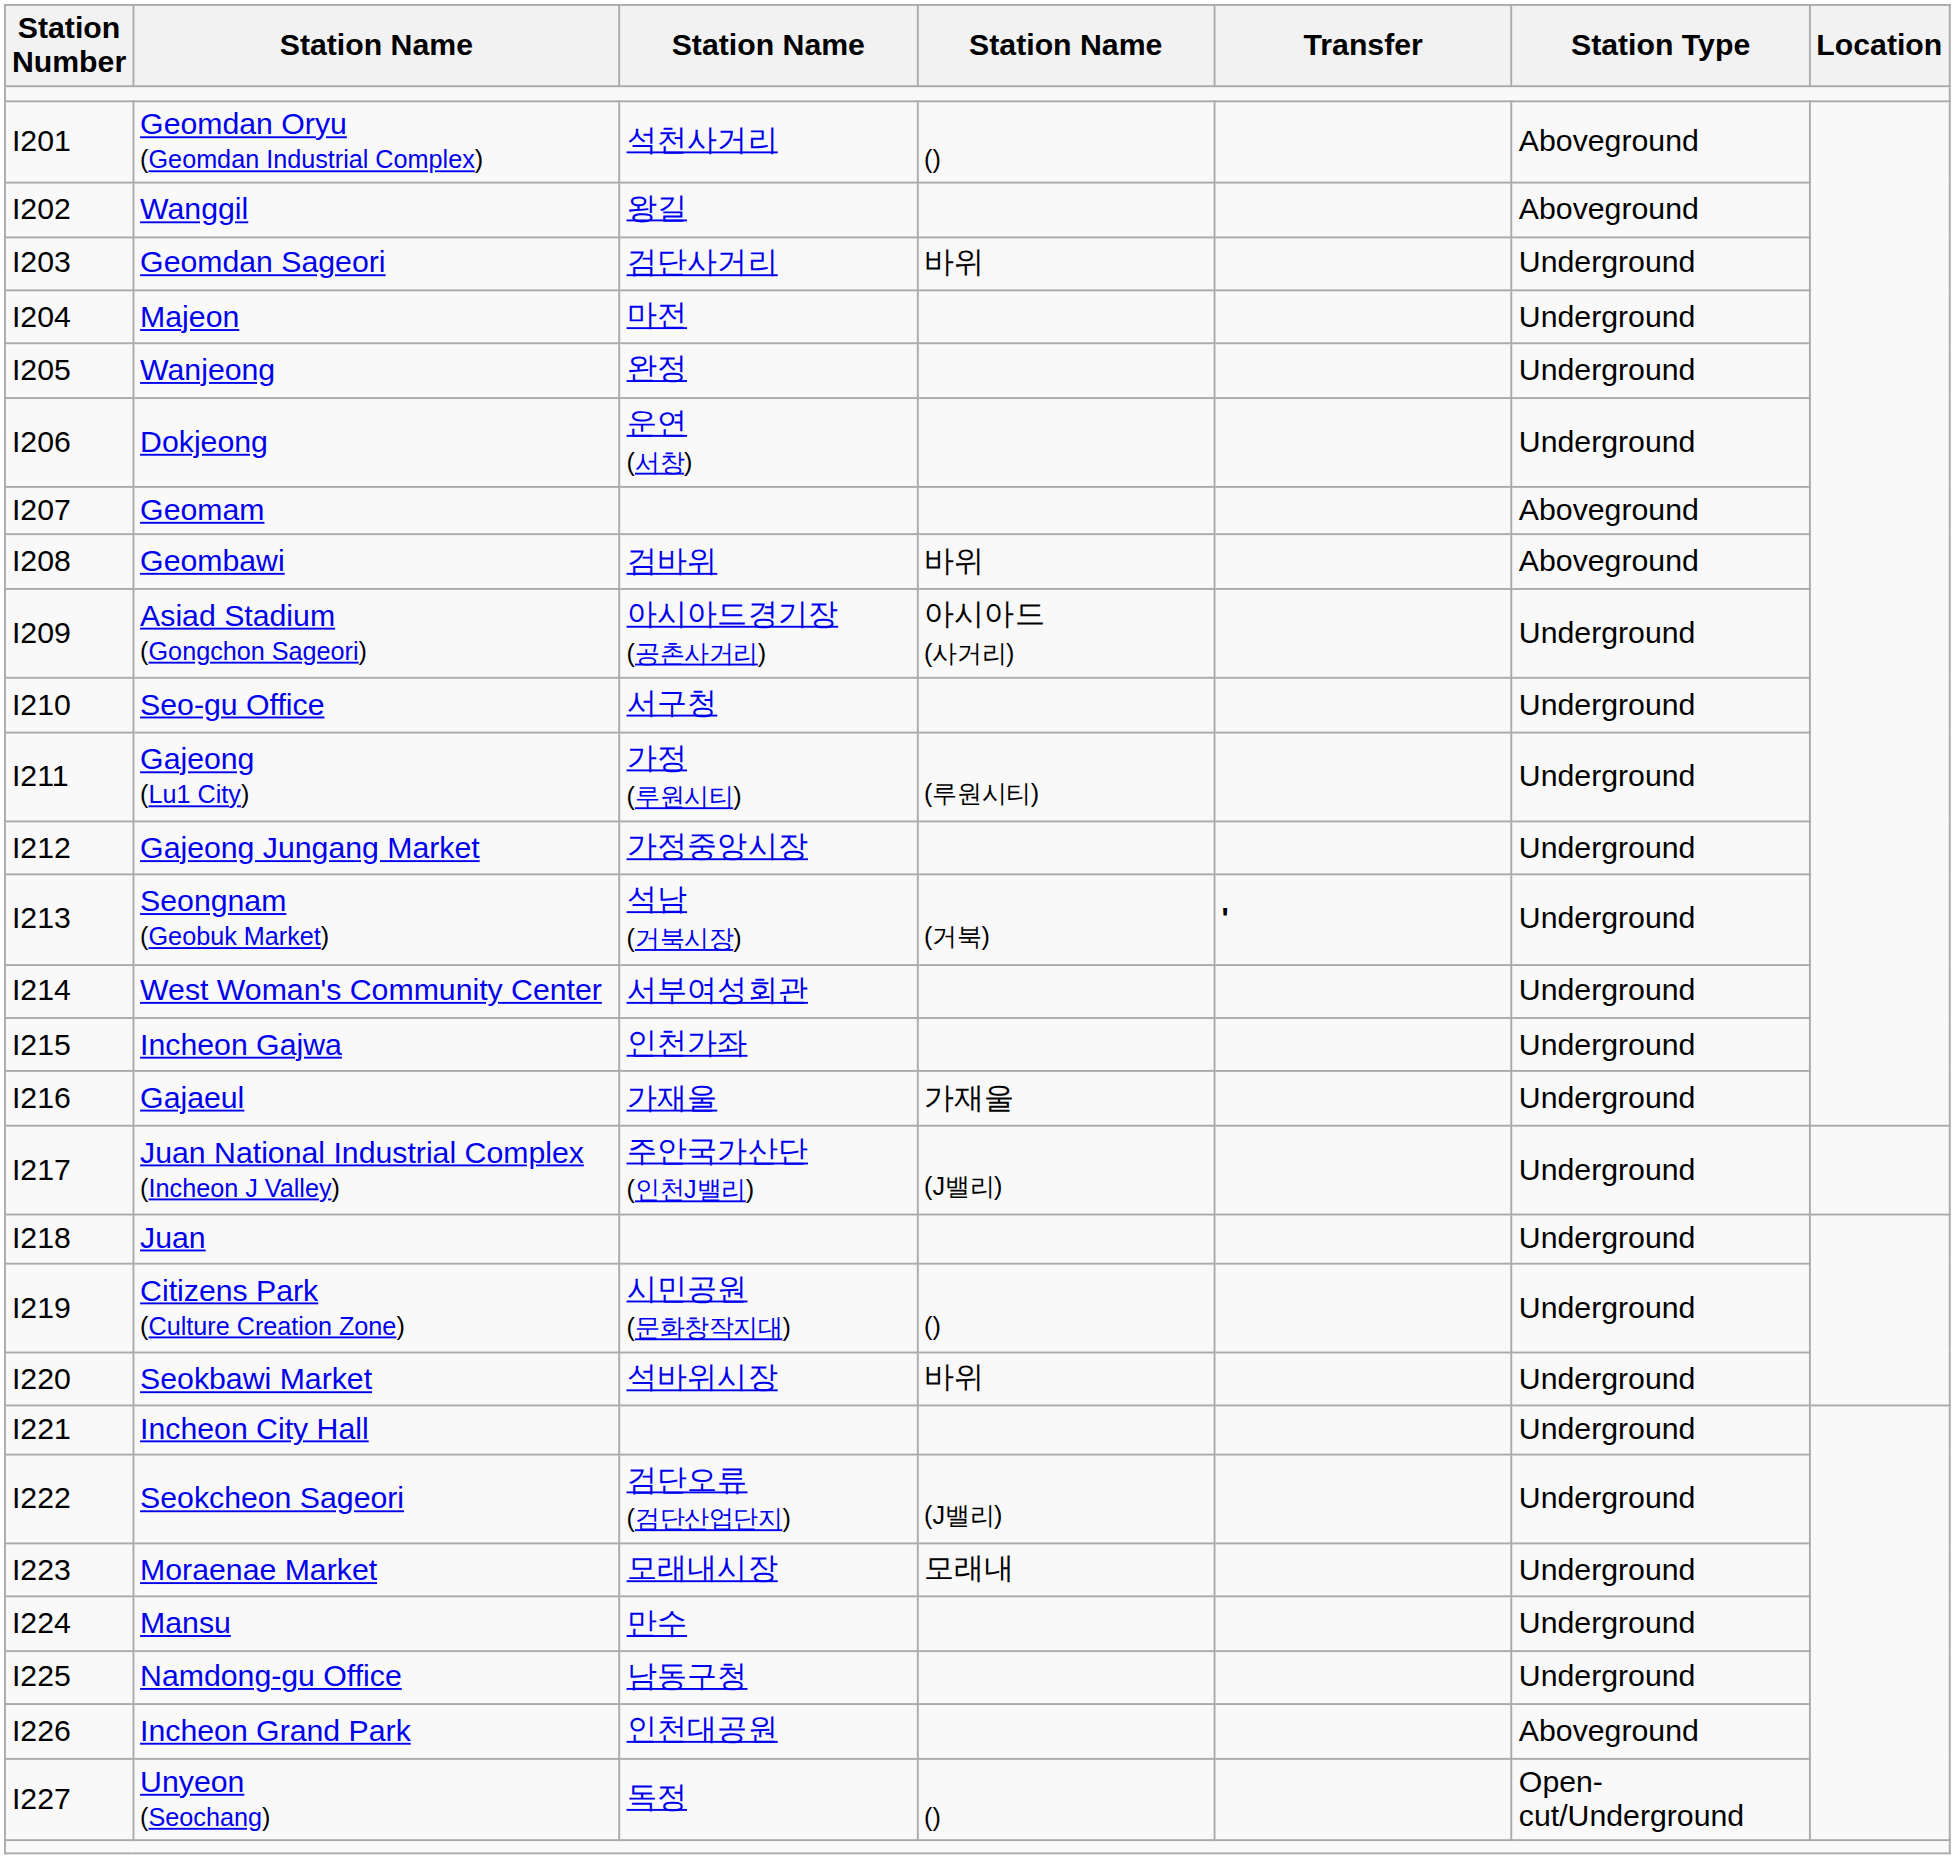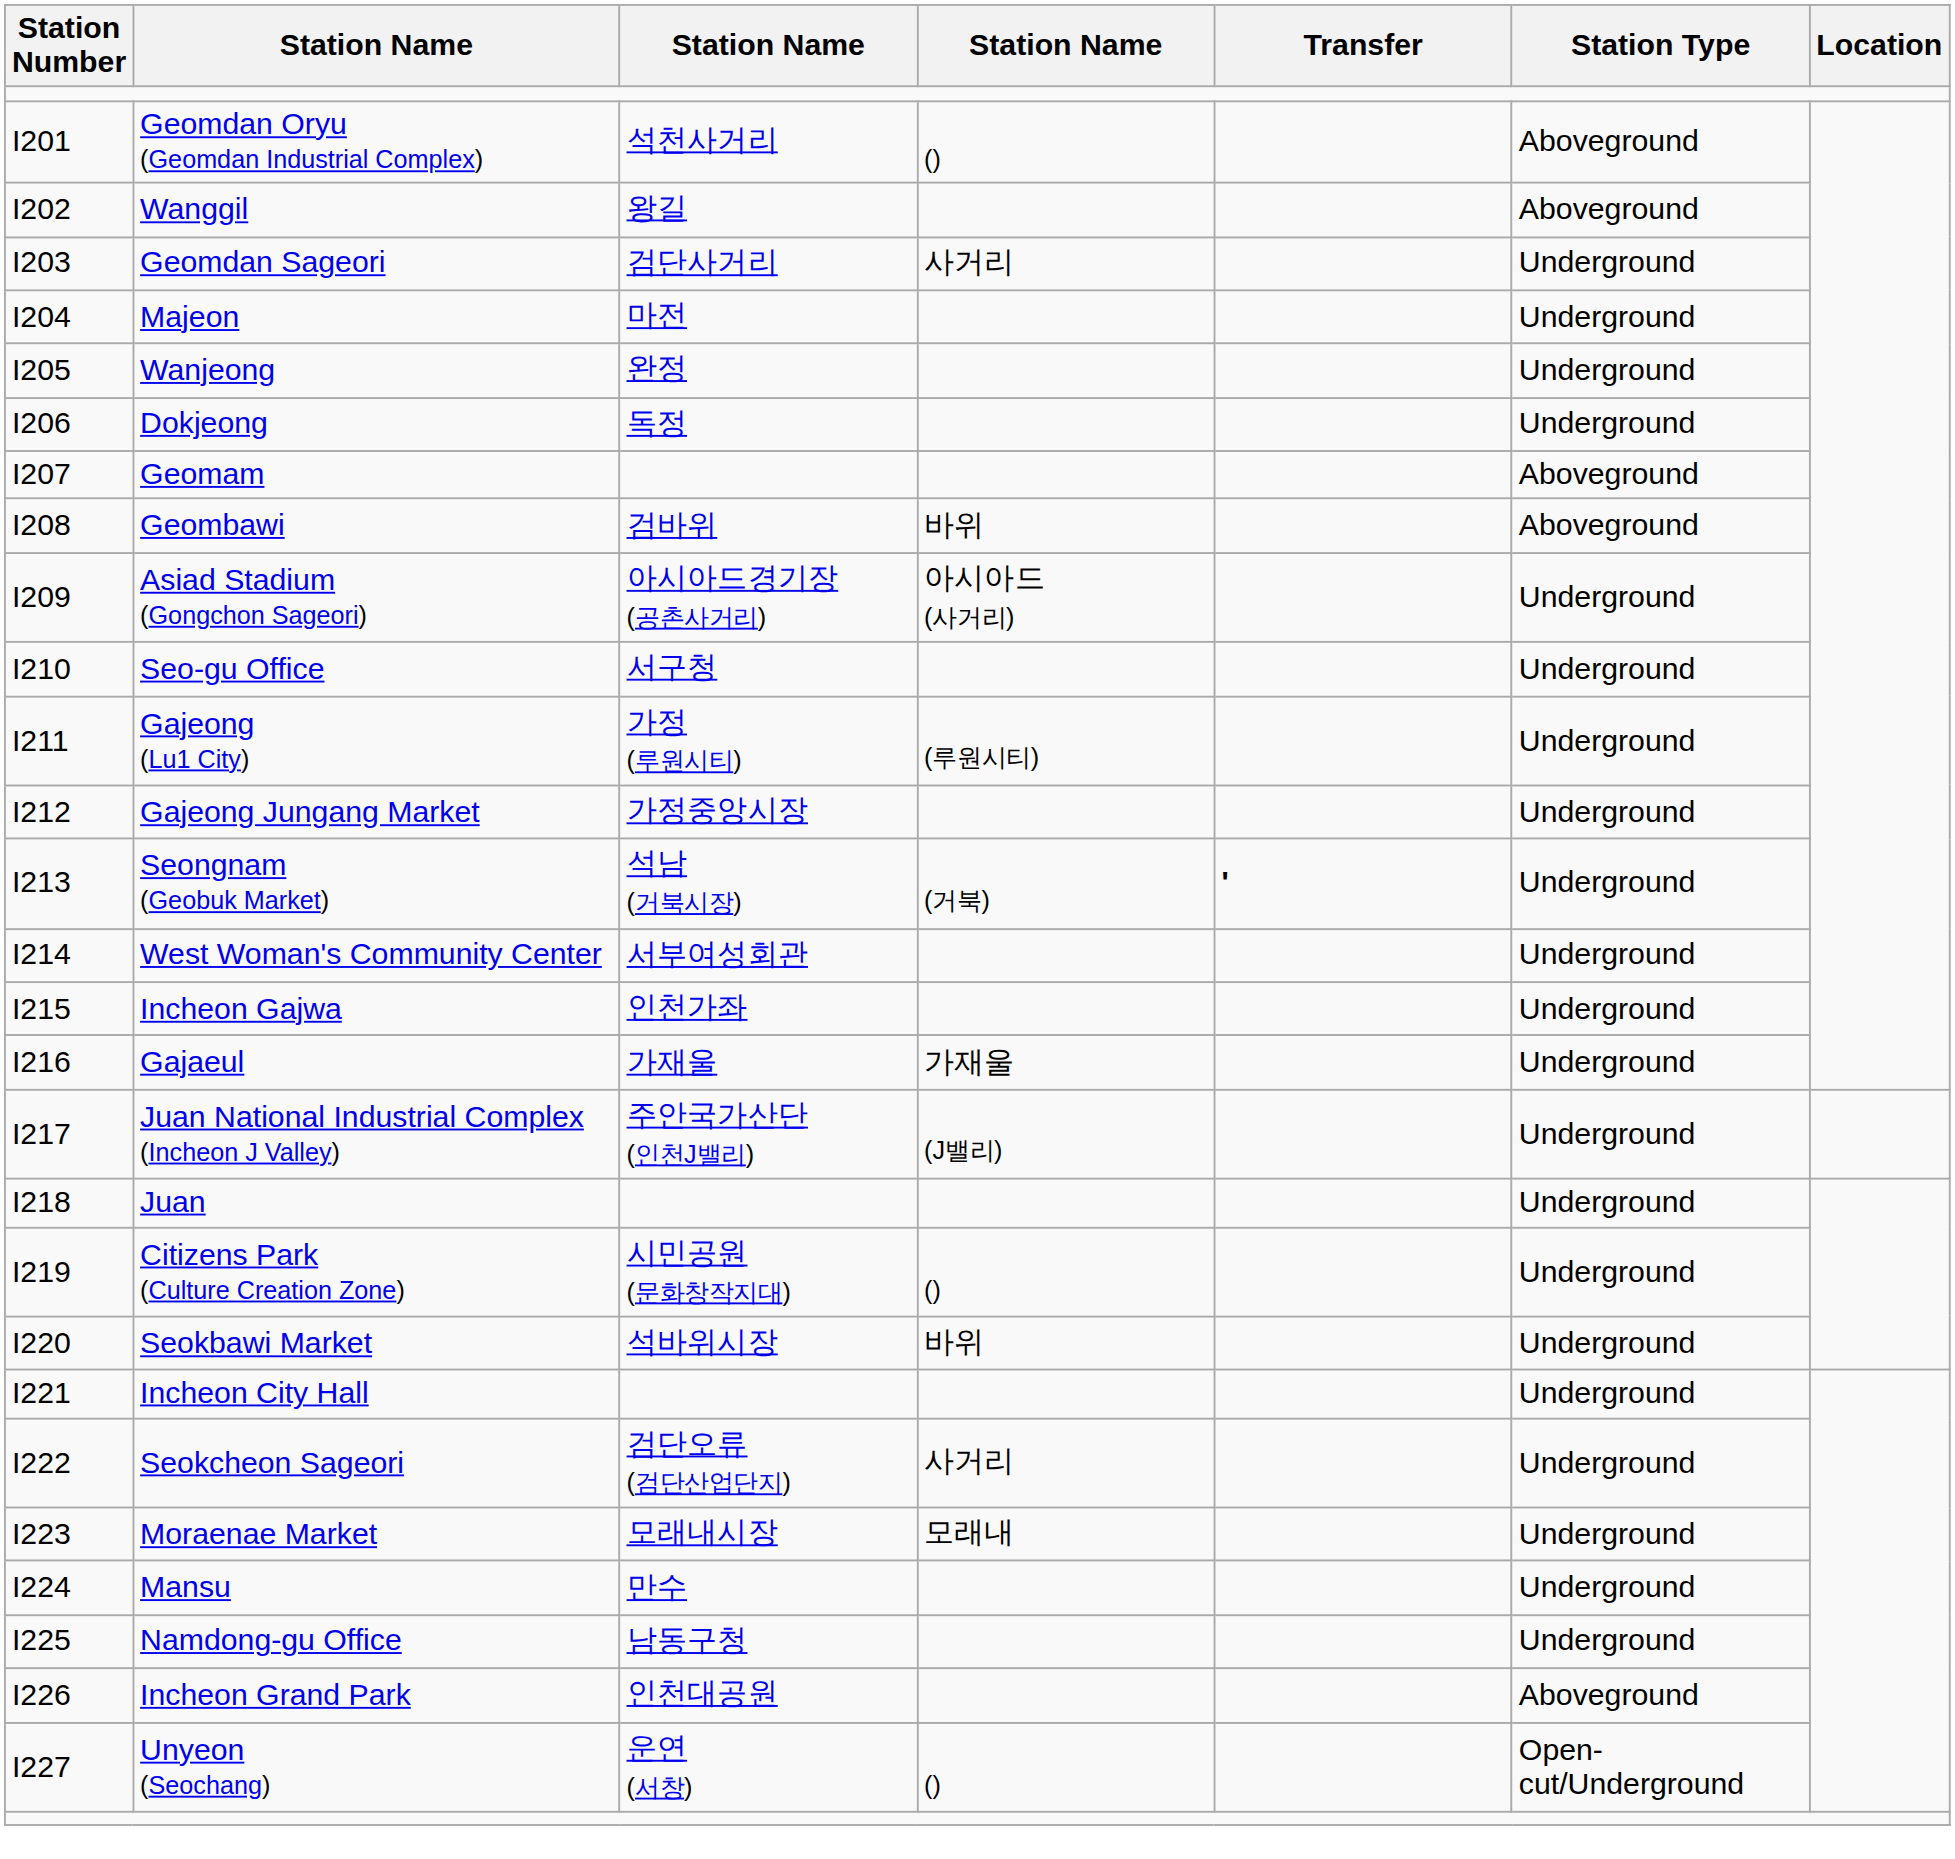(954, 261) 바위 -> (969, 261) 사거리
(660, 441) 운연 (서창) -> (657, 422) 독정
(963, 1516) (J밸리) -> (969, 1461) 사거리
(657, 1797) 독정 -> (660, 1766) 운연 (서창)
